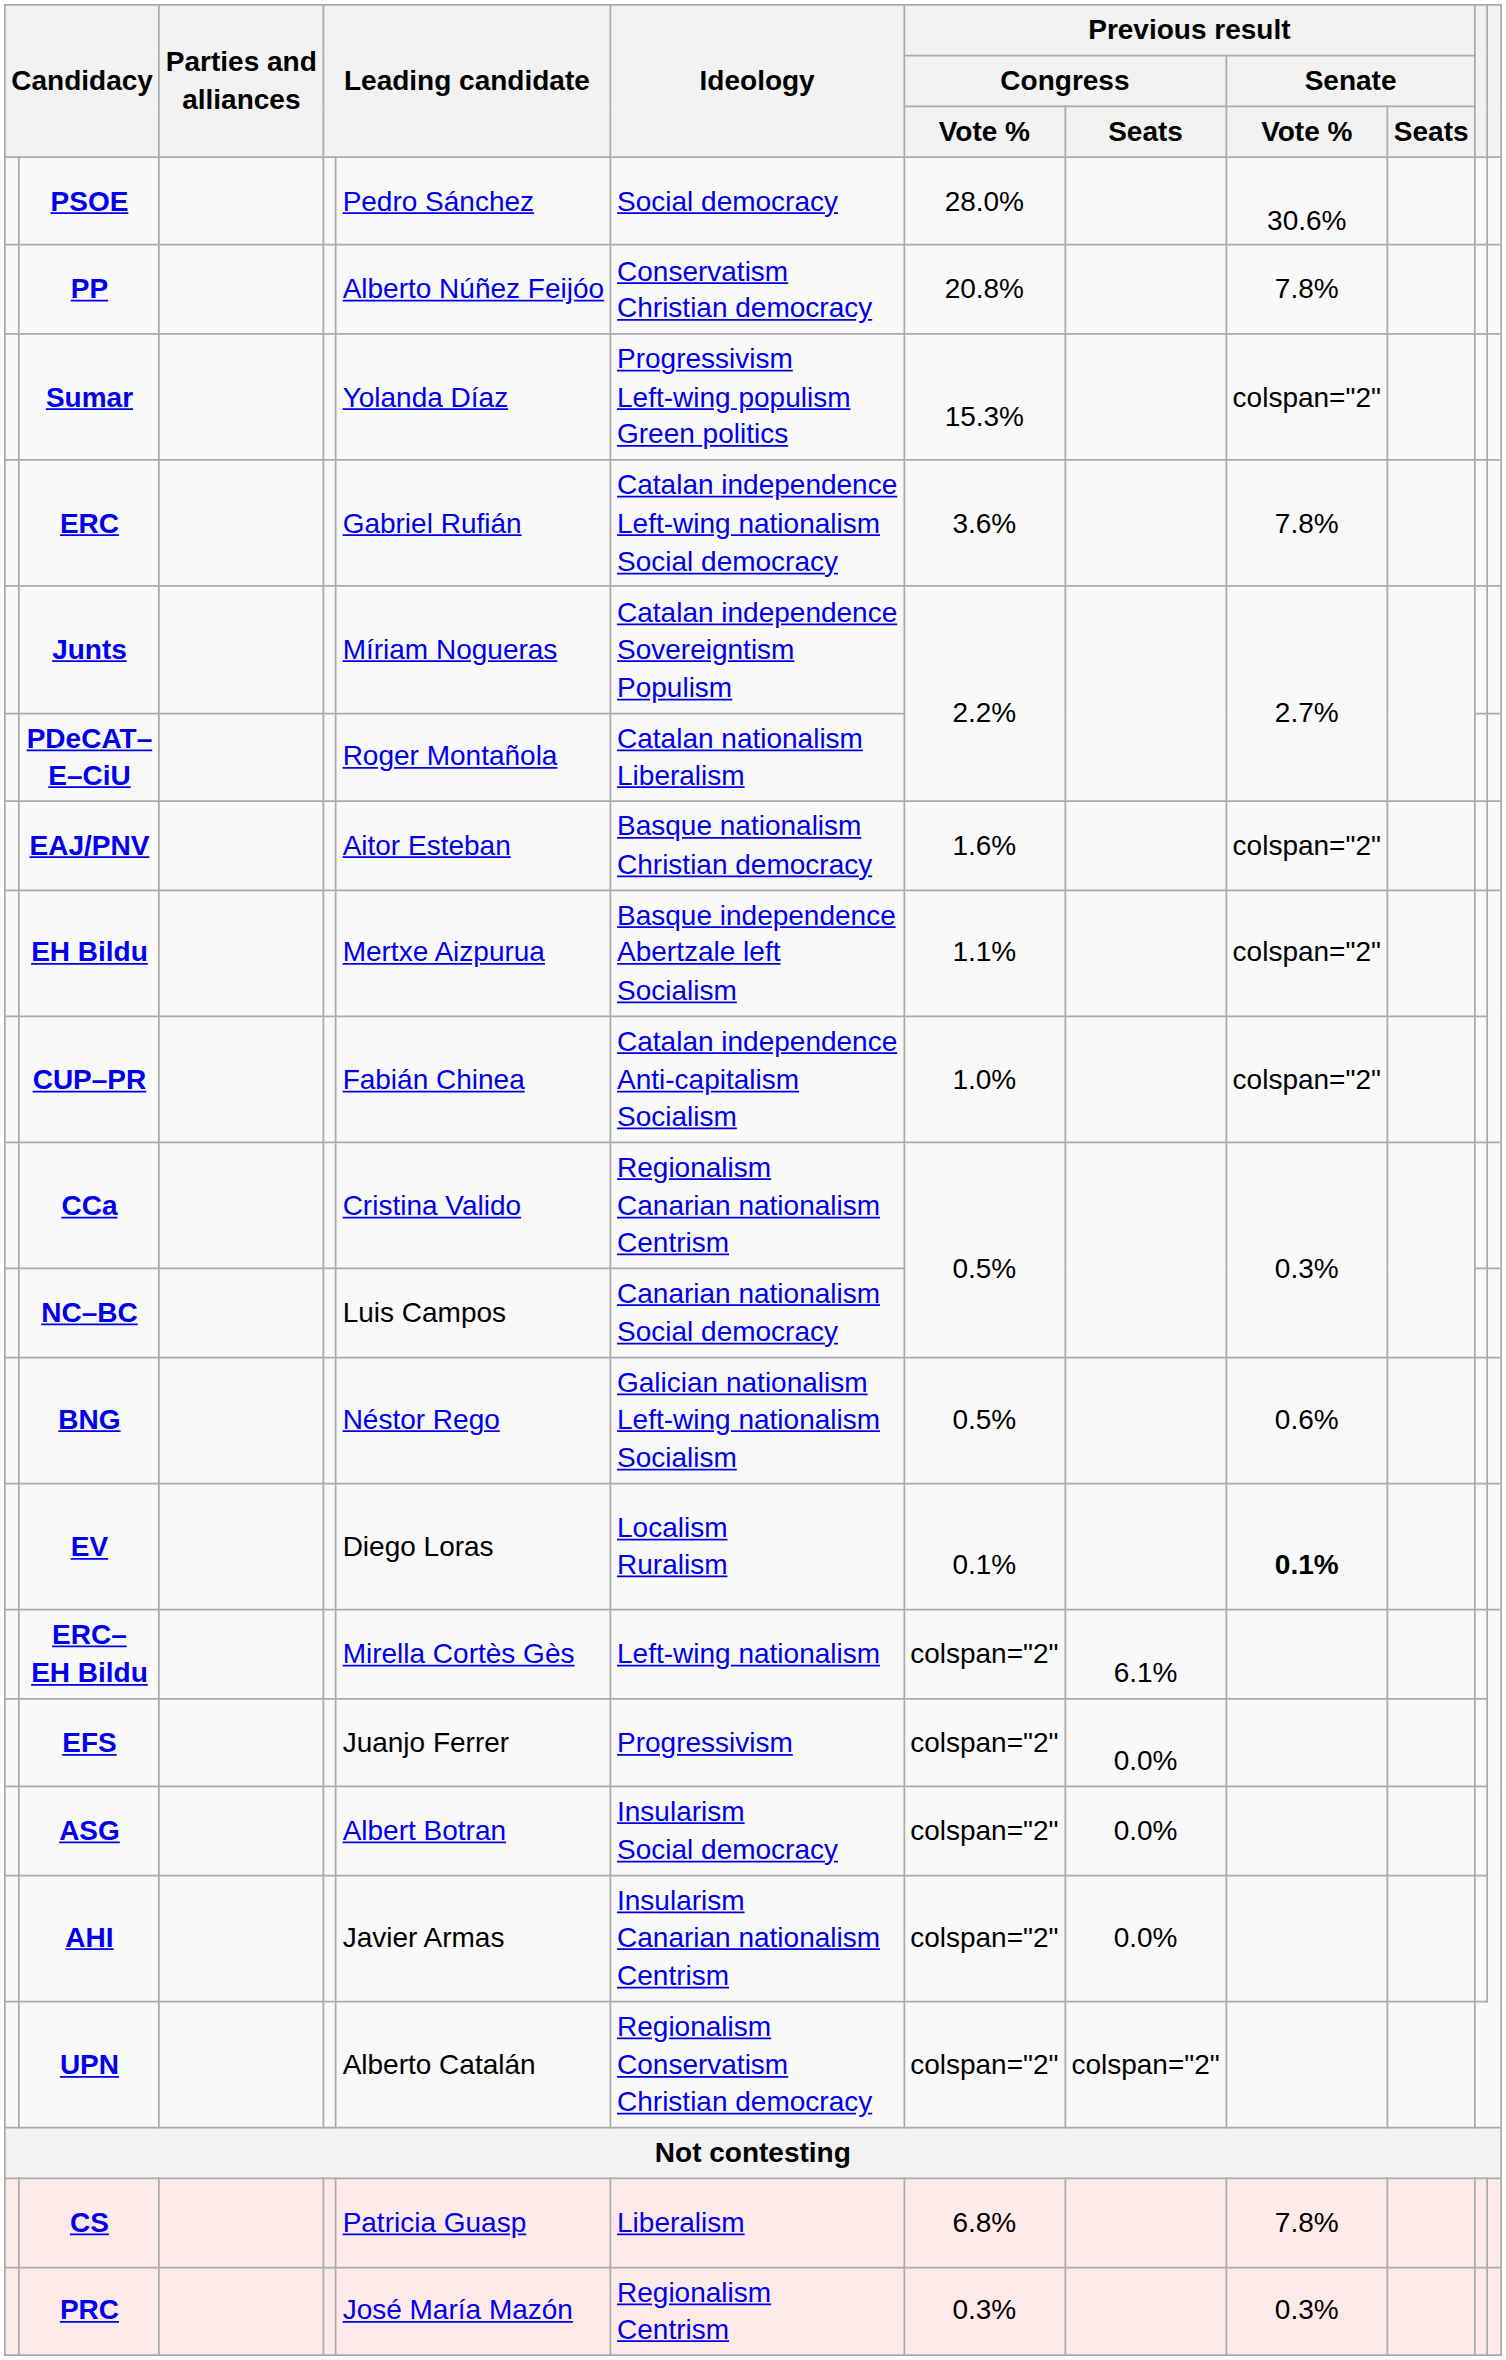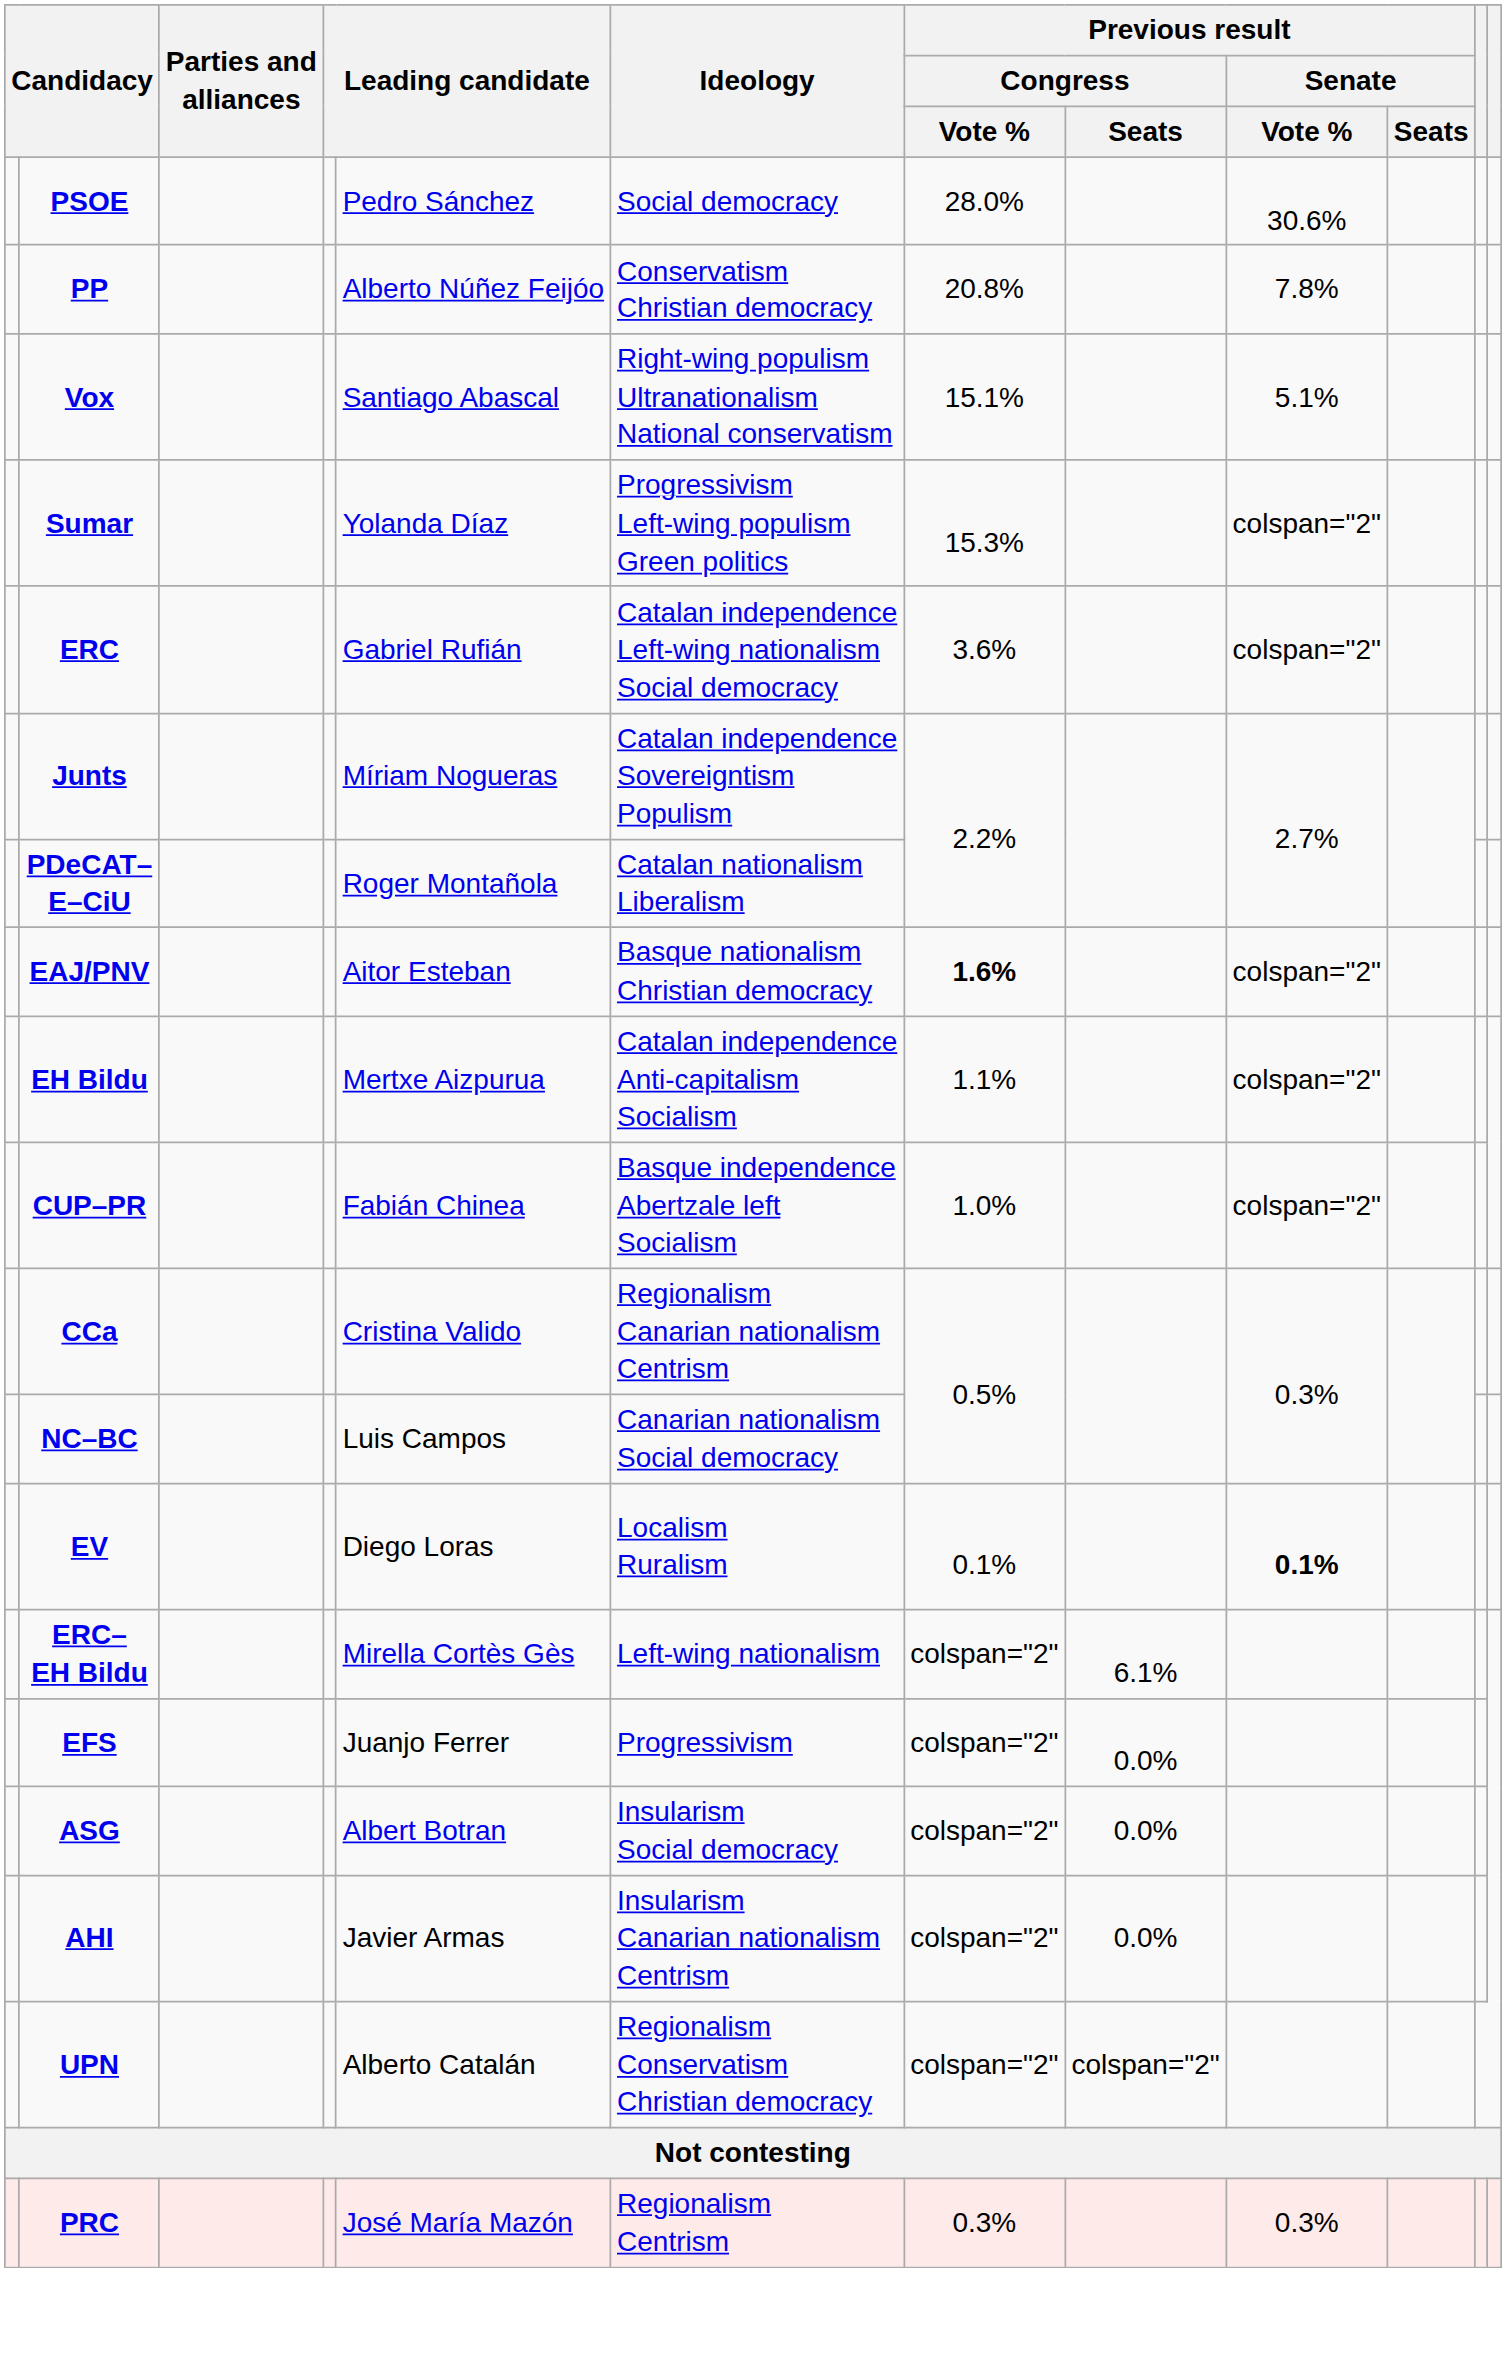+ row: (89, 397)
(1307, 523) 7.8% -> (1307, 649) colspan="2"
(984, 845) normal -> (984, 971) bold
(756, 952) Basque independence Abertzale left Socialism -> (757, 1079) Catalan independence Anti-capitalism Socialism
(757, 1079) Catalan independence Anti-capitalism Socialism -> (756, 1205) Basque independence Abertzale left Socialism
- row: (89, 1420)
- row: (89, 2222)
